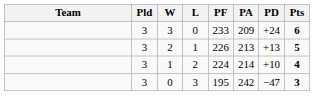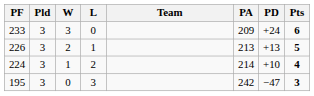columns swapped: (68, 13) <-> (221, 13)
